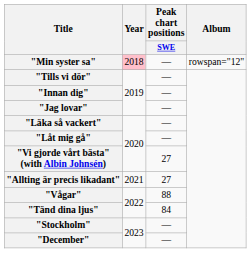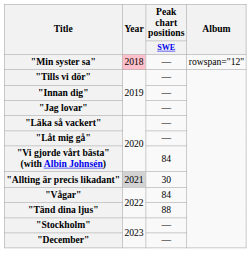(166, 159) 27 -> (166, 159) 84
(134, 179) no background -> (134, 179) lightgrey background
(166, 179) 27 -> (166, 179) 30
(166, 195) 88 -> (166, 195) 84
(166, 210) 84 -> (166, 210) 88
